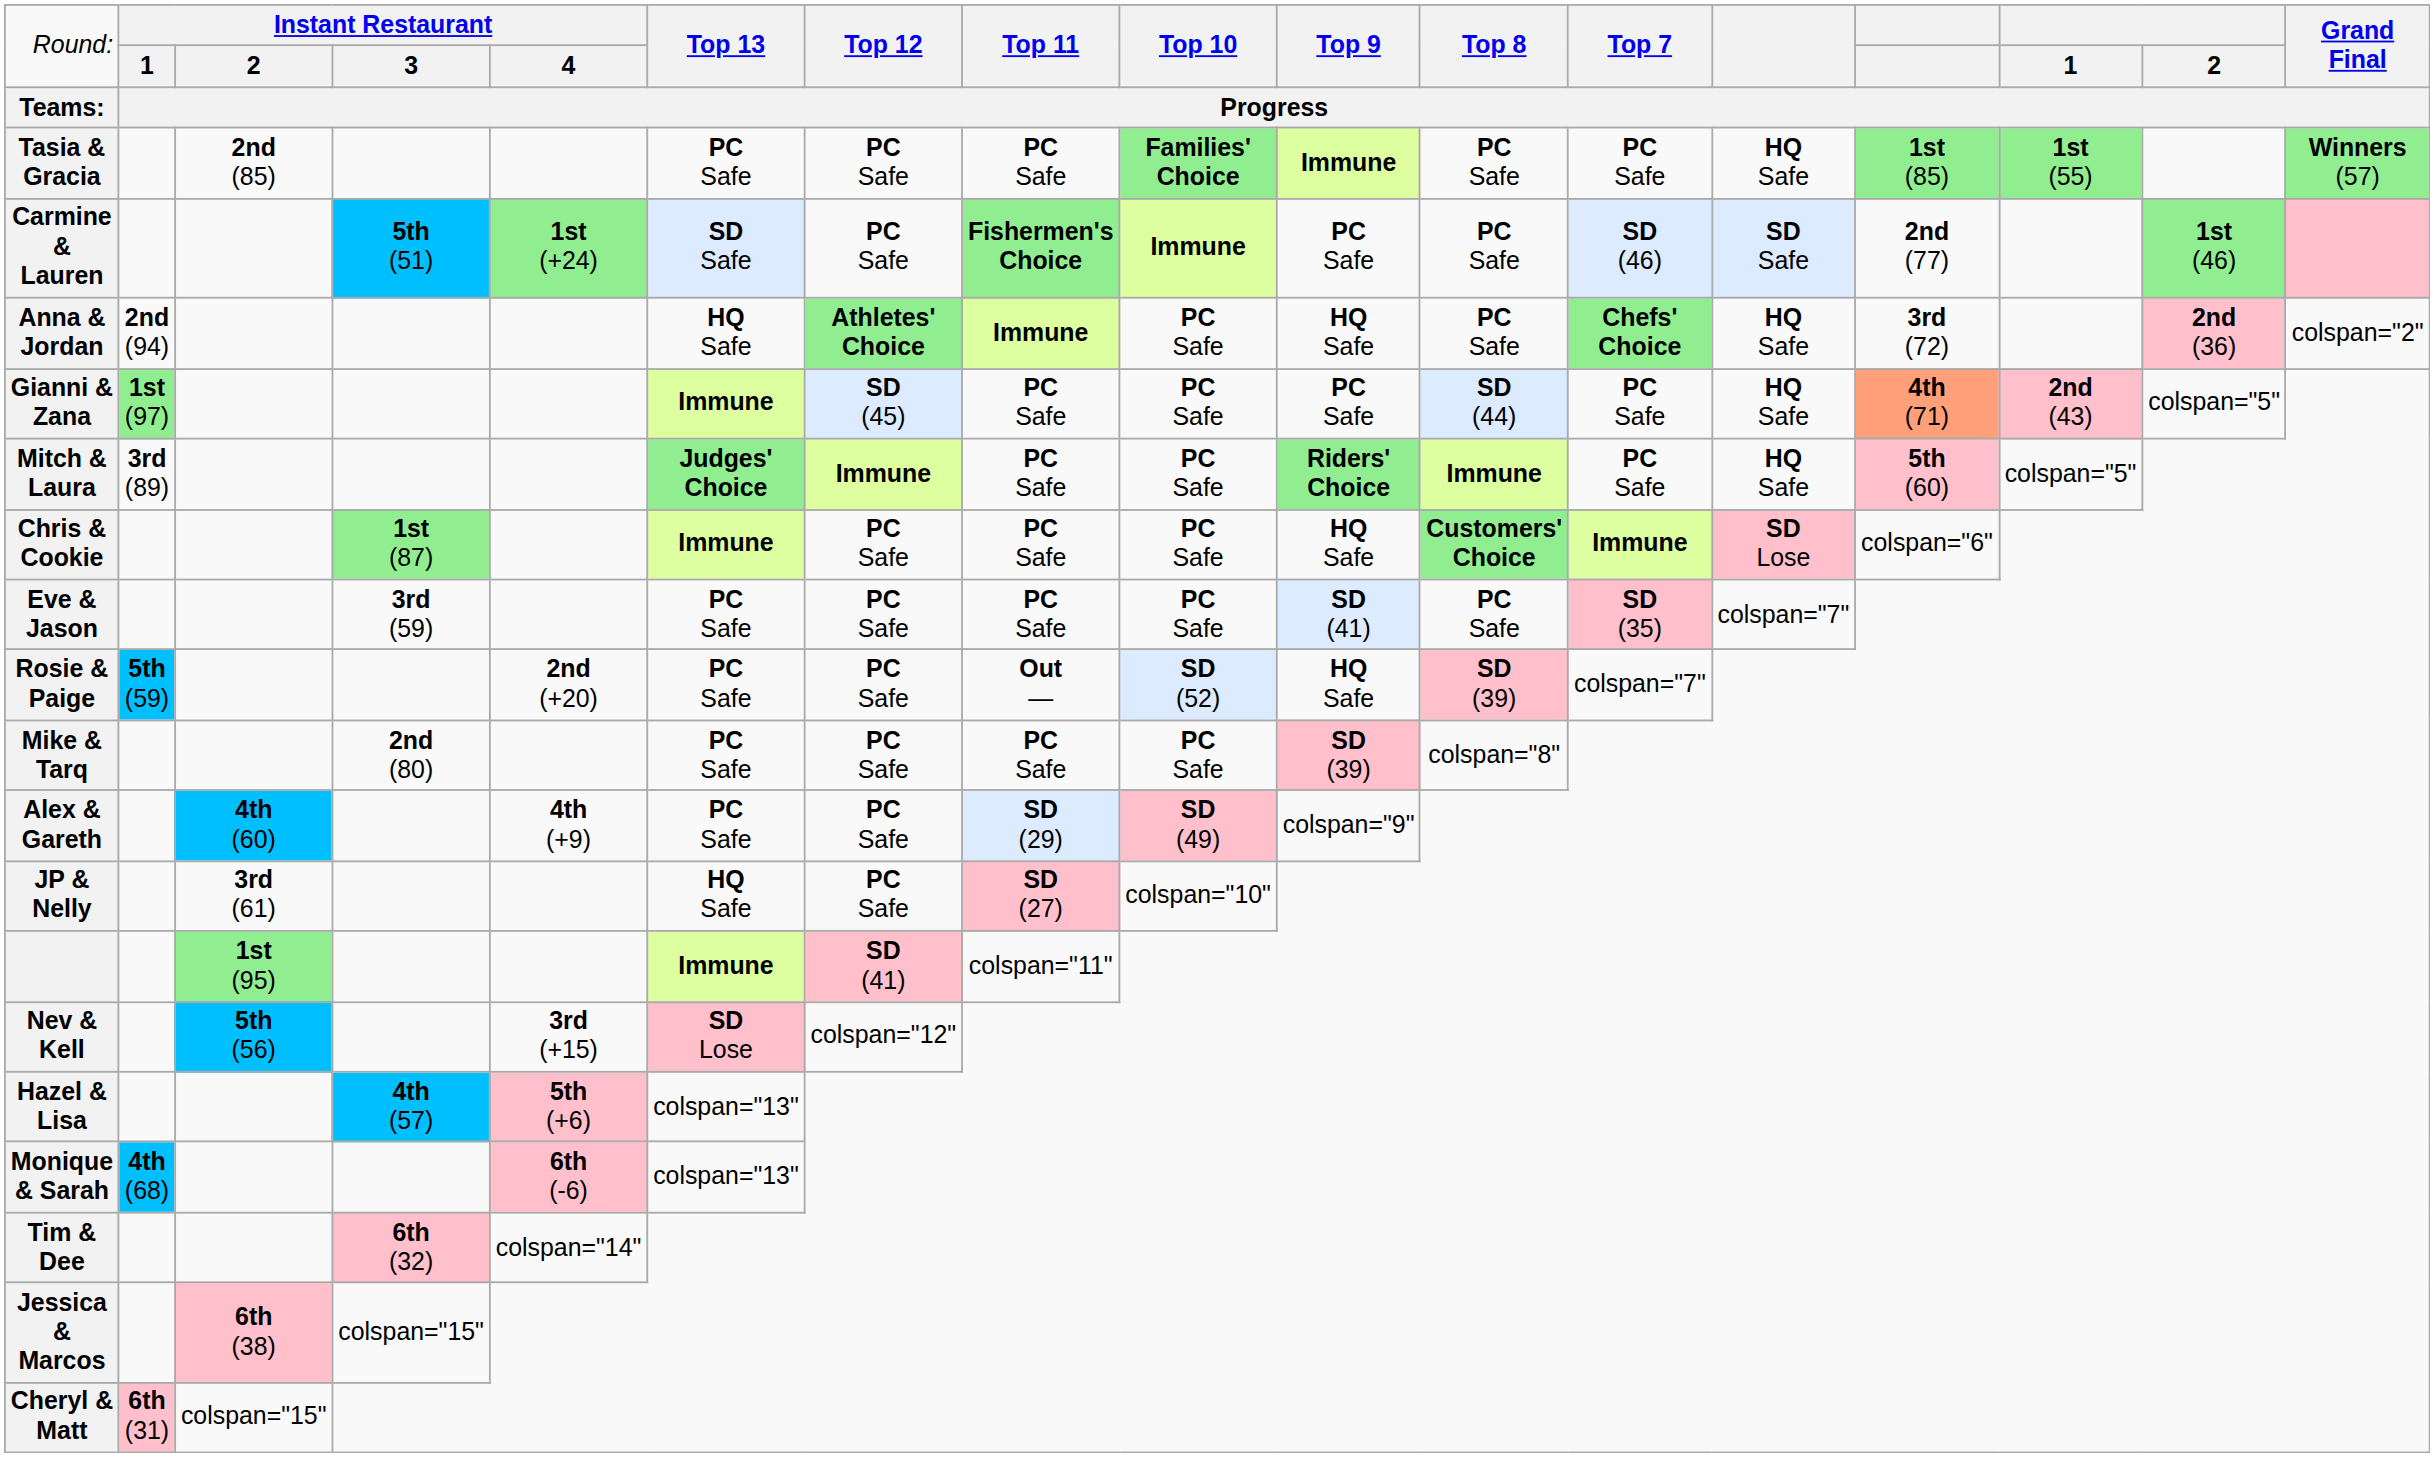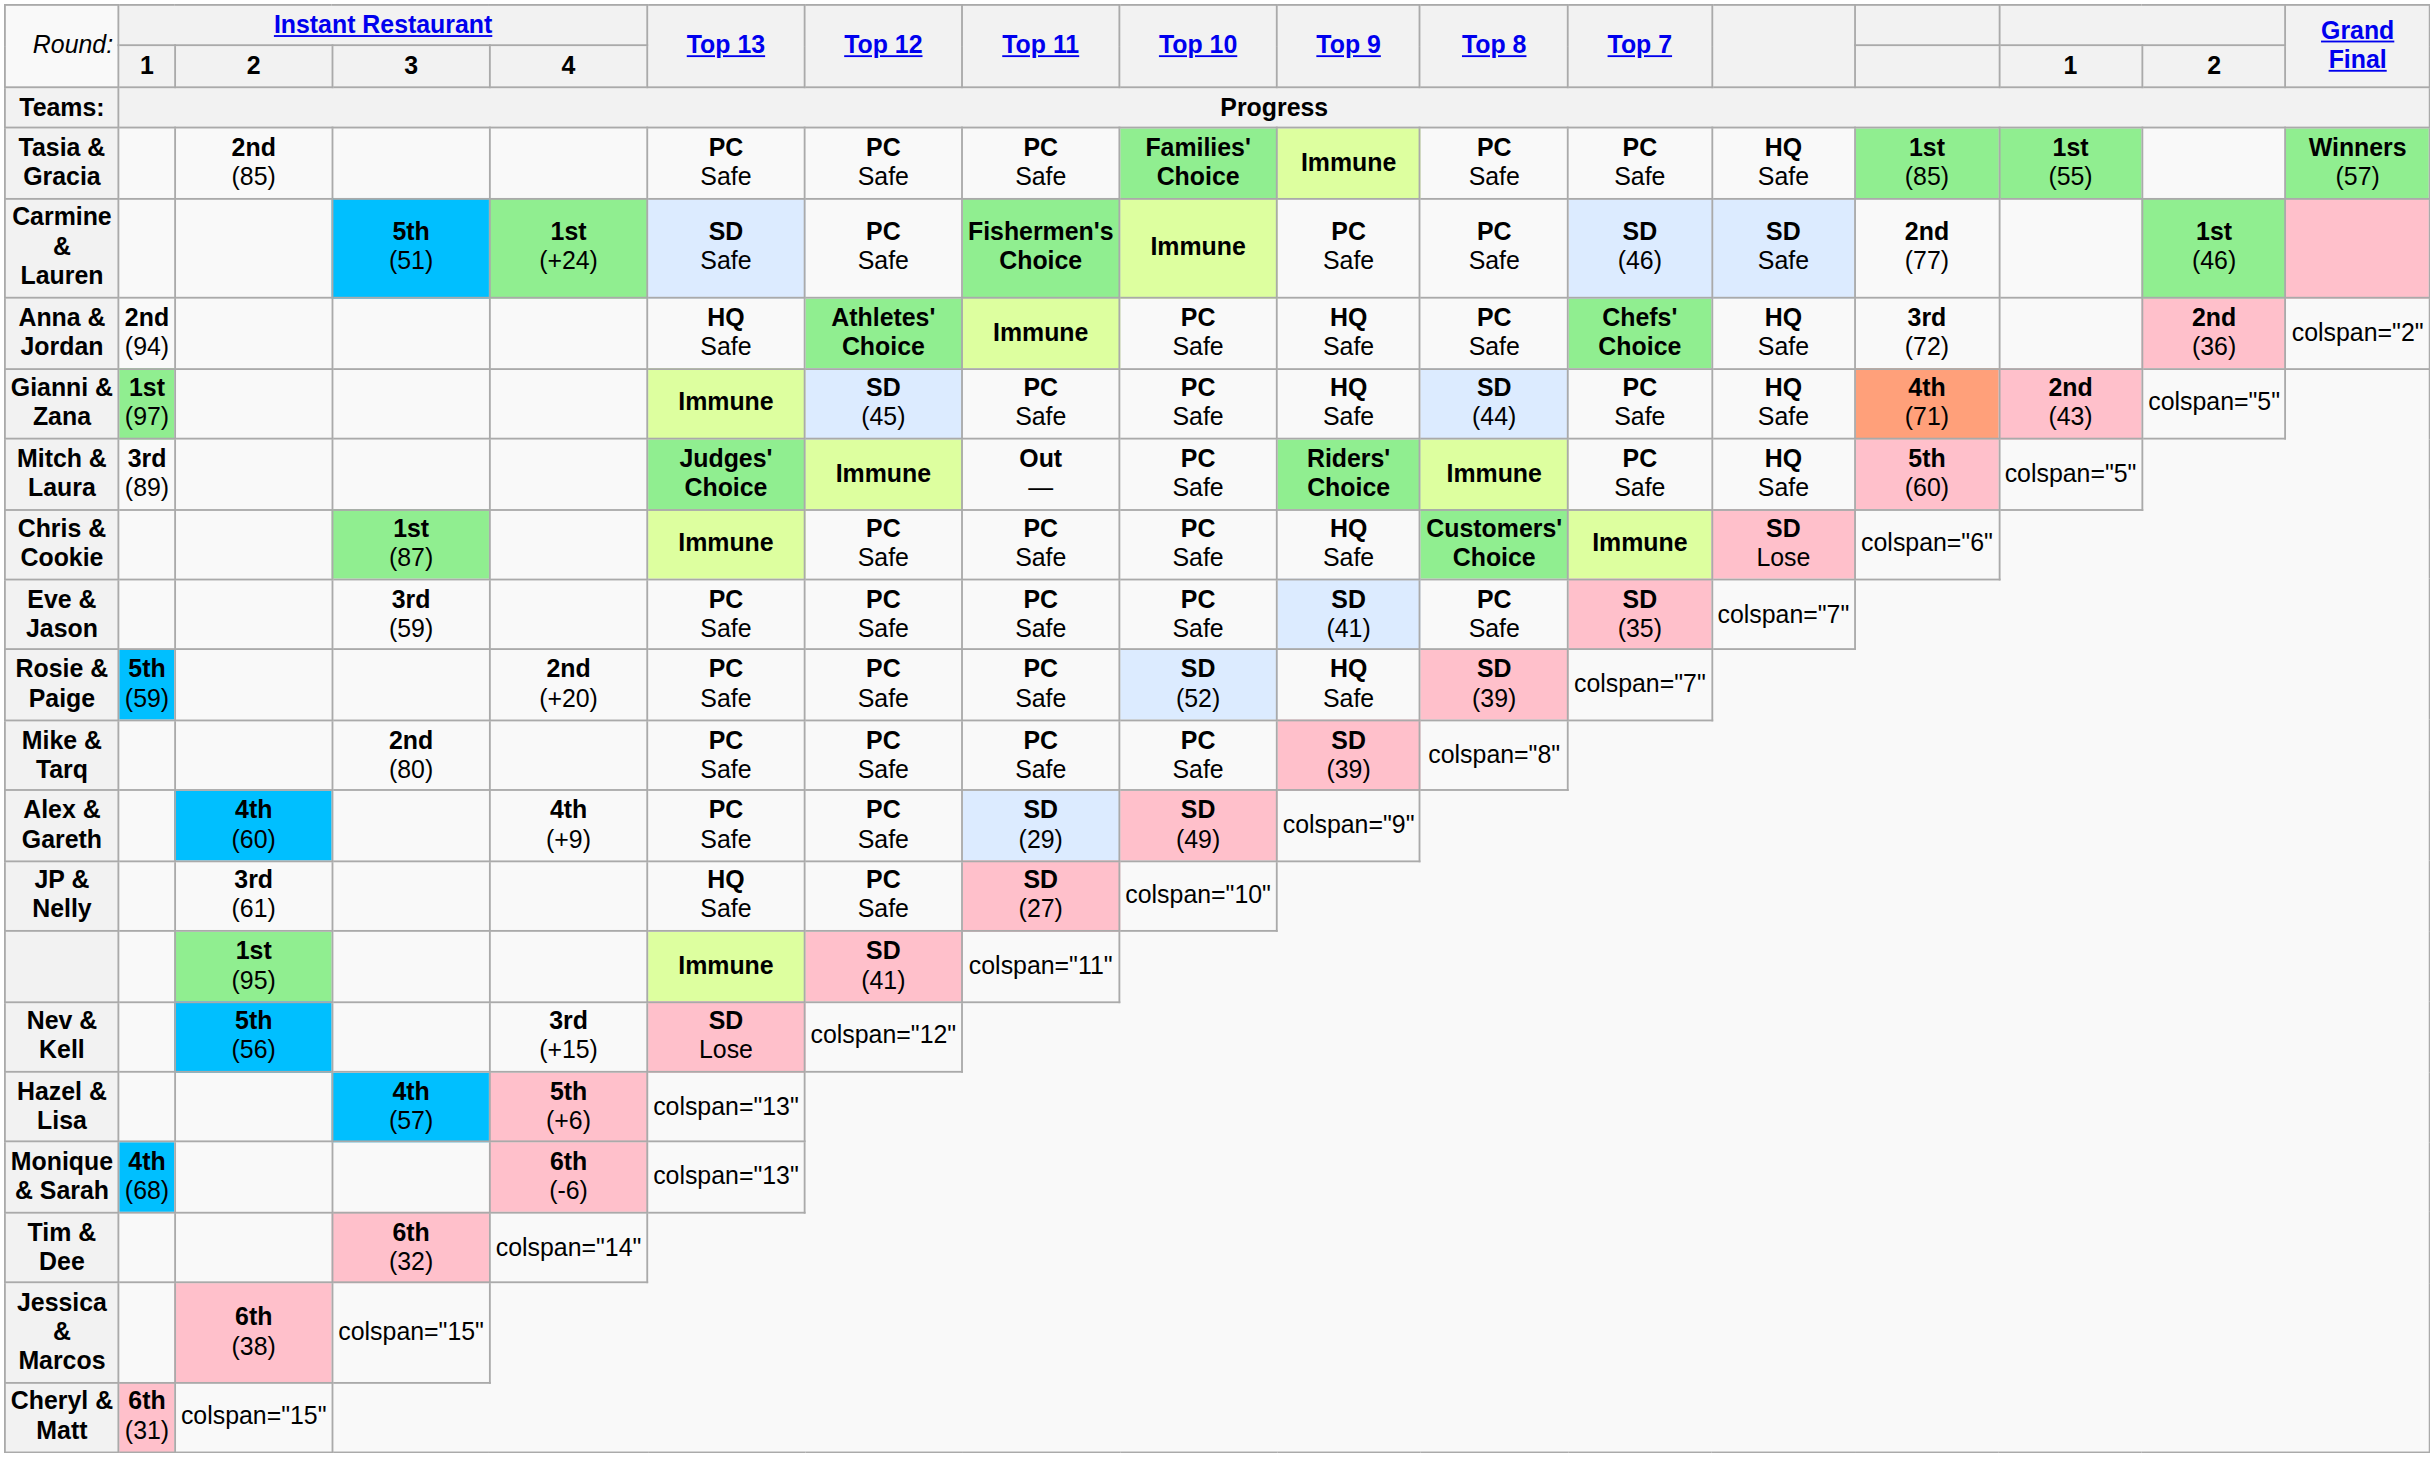(1349, 402) PC Safe -> (1349, 402) HQ Safe
(1041, 473) PC Safe -> (1041, 473) Out —
(1041, 684) Out — -> (1041, 684) PC Safe
